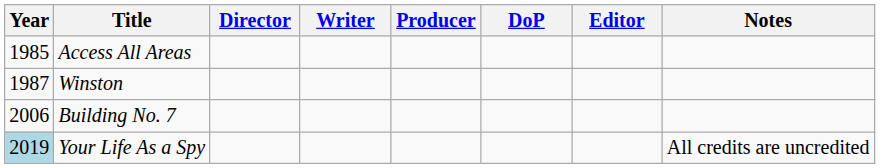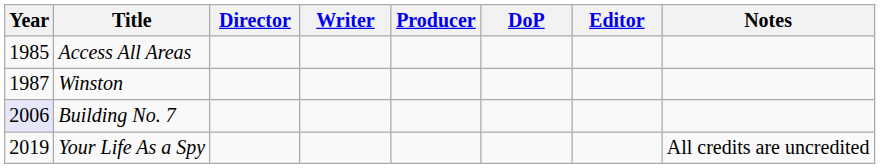(29, 115) no background -> (29, 115) lavender background
(29, 147) lightblue background -> (29, 147) no background
